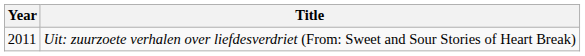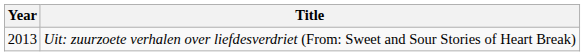(22, 39) 2011 -> (22, 39) 2013
